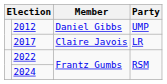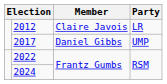(89, 27) Daniel Gibbs -> (92, 27) Claire Javois
(140, 27) UMP -> (138, 27) LR
(92, 42) Claire Javois -> (89, 42) Daniel Gibbs
(138, 42) LR -> (140, 42) UMP
